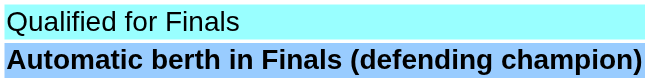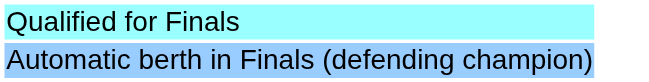(324, 60) bold -> (300, 60) normal
